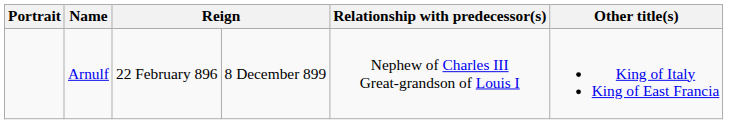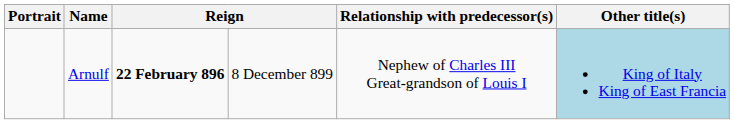(167, 73) normal -> (170, 73) bold
(636, 82) no background -> (643, 82) lightblue background
